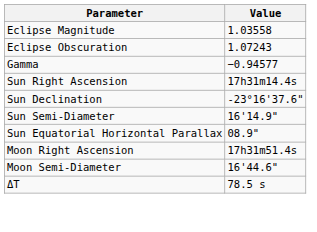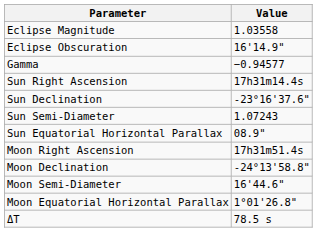(250, 47) 1.07243 -> (259, 47) 16'14.9"
(253, 116) 16'14.9" -> (256, 116) 1.07243
+ row: (58, 167)
+ row: (118, 202)
